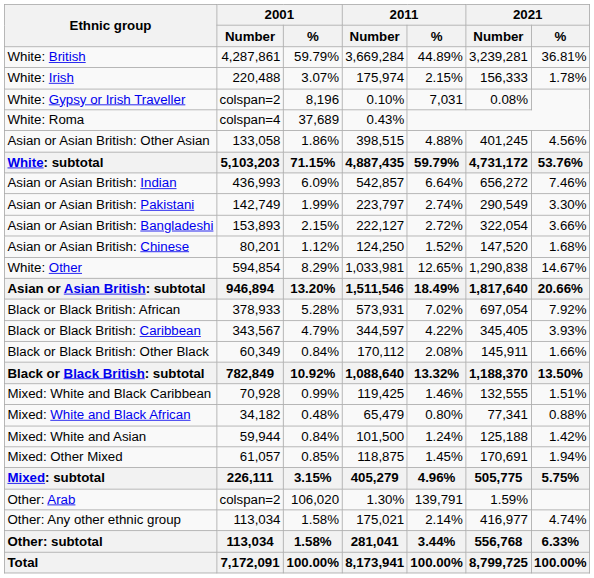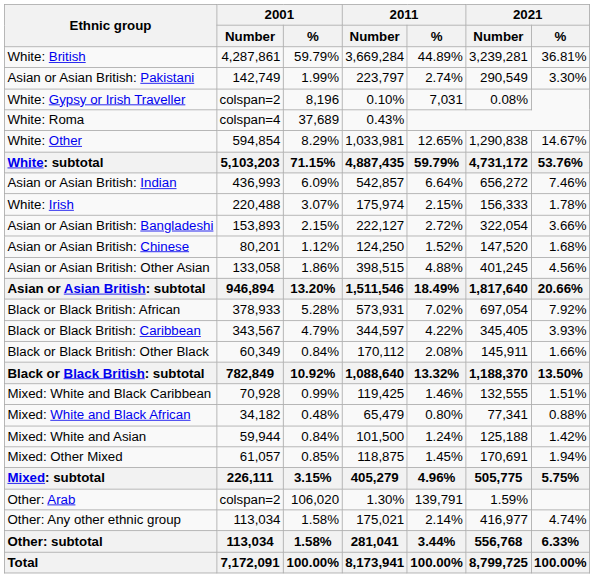rows swapped: (41, 78) <-> (101, 204)
rows swapped: (45, 267) <-> (109, 141)
